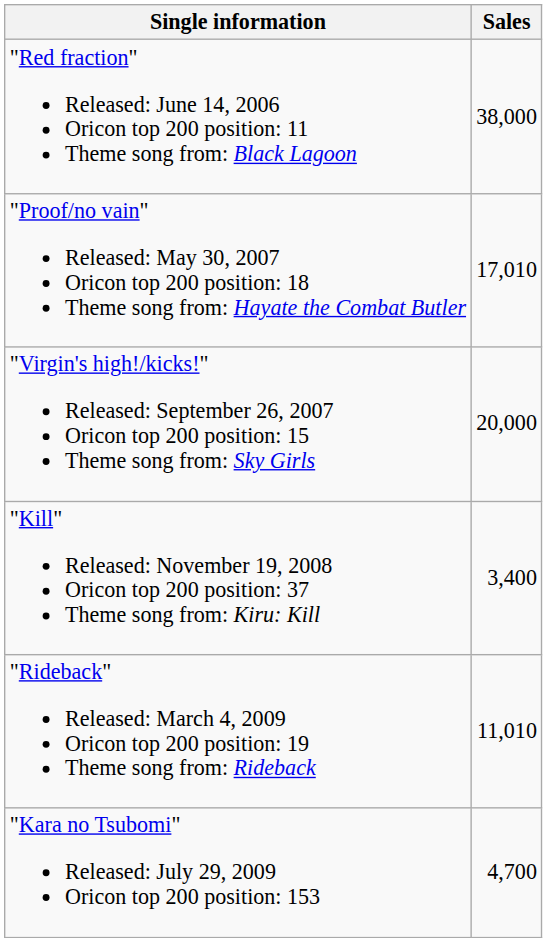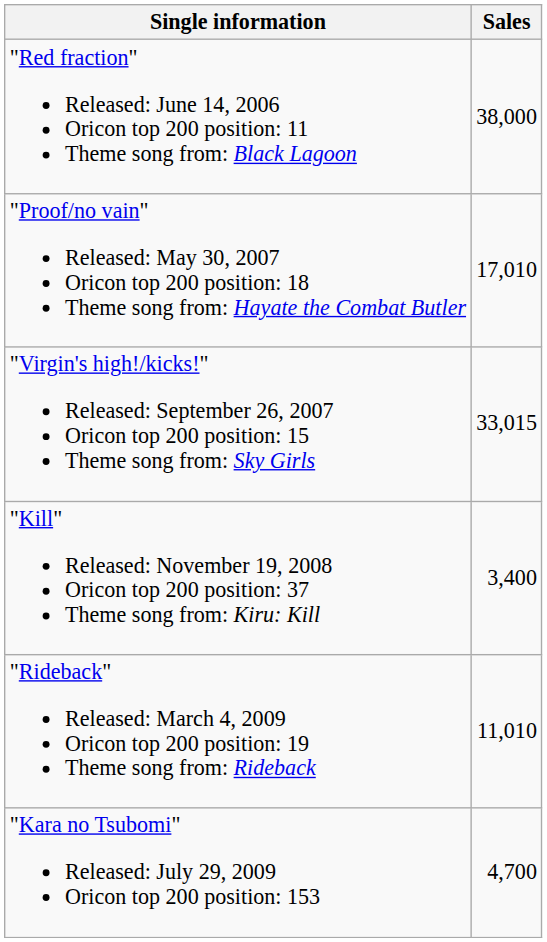(507, 423) 20,000 -> (507, 423) 33,015
